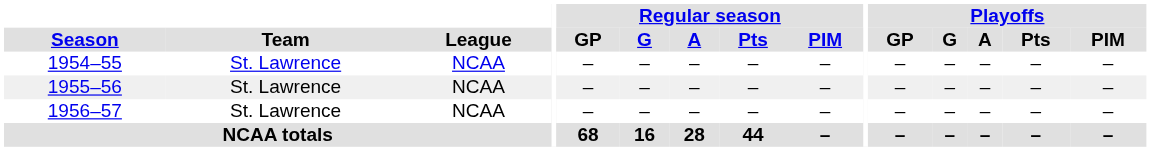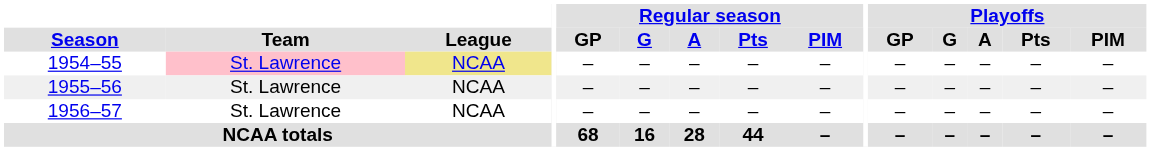(286, 63) no background -> (286, 63) pink background
(478, 63) no background -> (478, 63) khaki background
